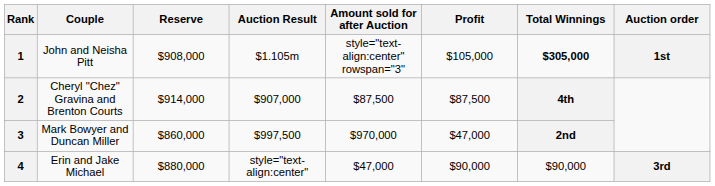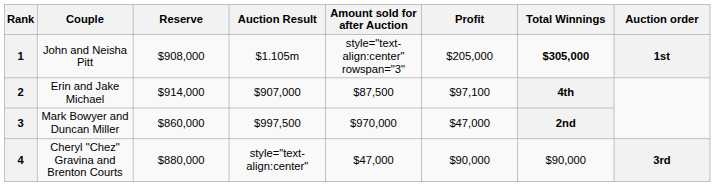(470, 56) $105,000 -> (470, 56) $205,000
(85, 99) Cheryl "Chez" Gravina and Brenton Courts -> (85, 93) Erin and Jake Michael
(470, 99) $87,500 -> (470, 93) $97,100
(85, 166) Erin and Jake Michael -> (85, 160) Cheryl "Chez" Gravina and Brenton Courts
